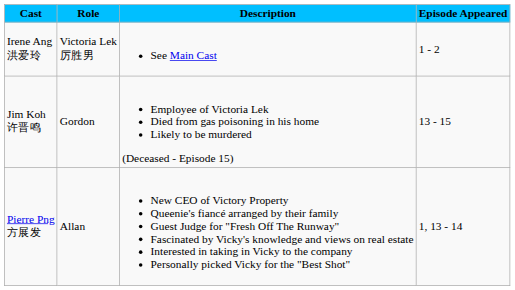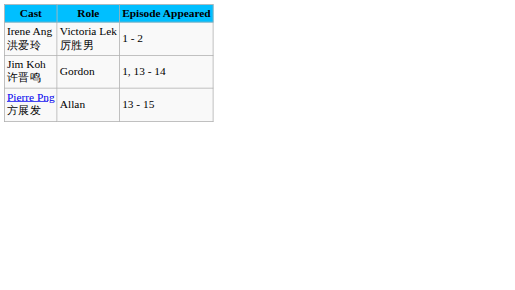- column: (268, 13)
(435, 121) 13 - 15 -> (144, 71) 1, 13 - 14
(441, 226) 1, 13 - 14 -> (138, 104) 13 - 15
